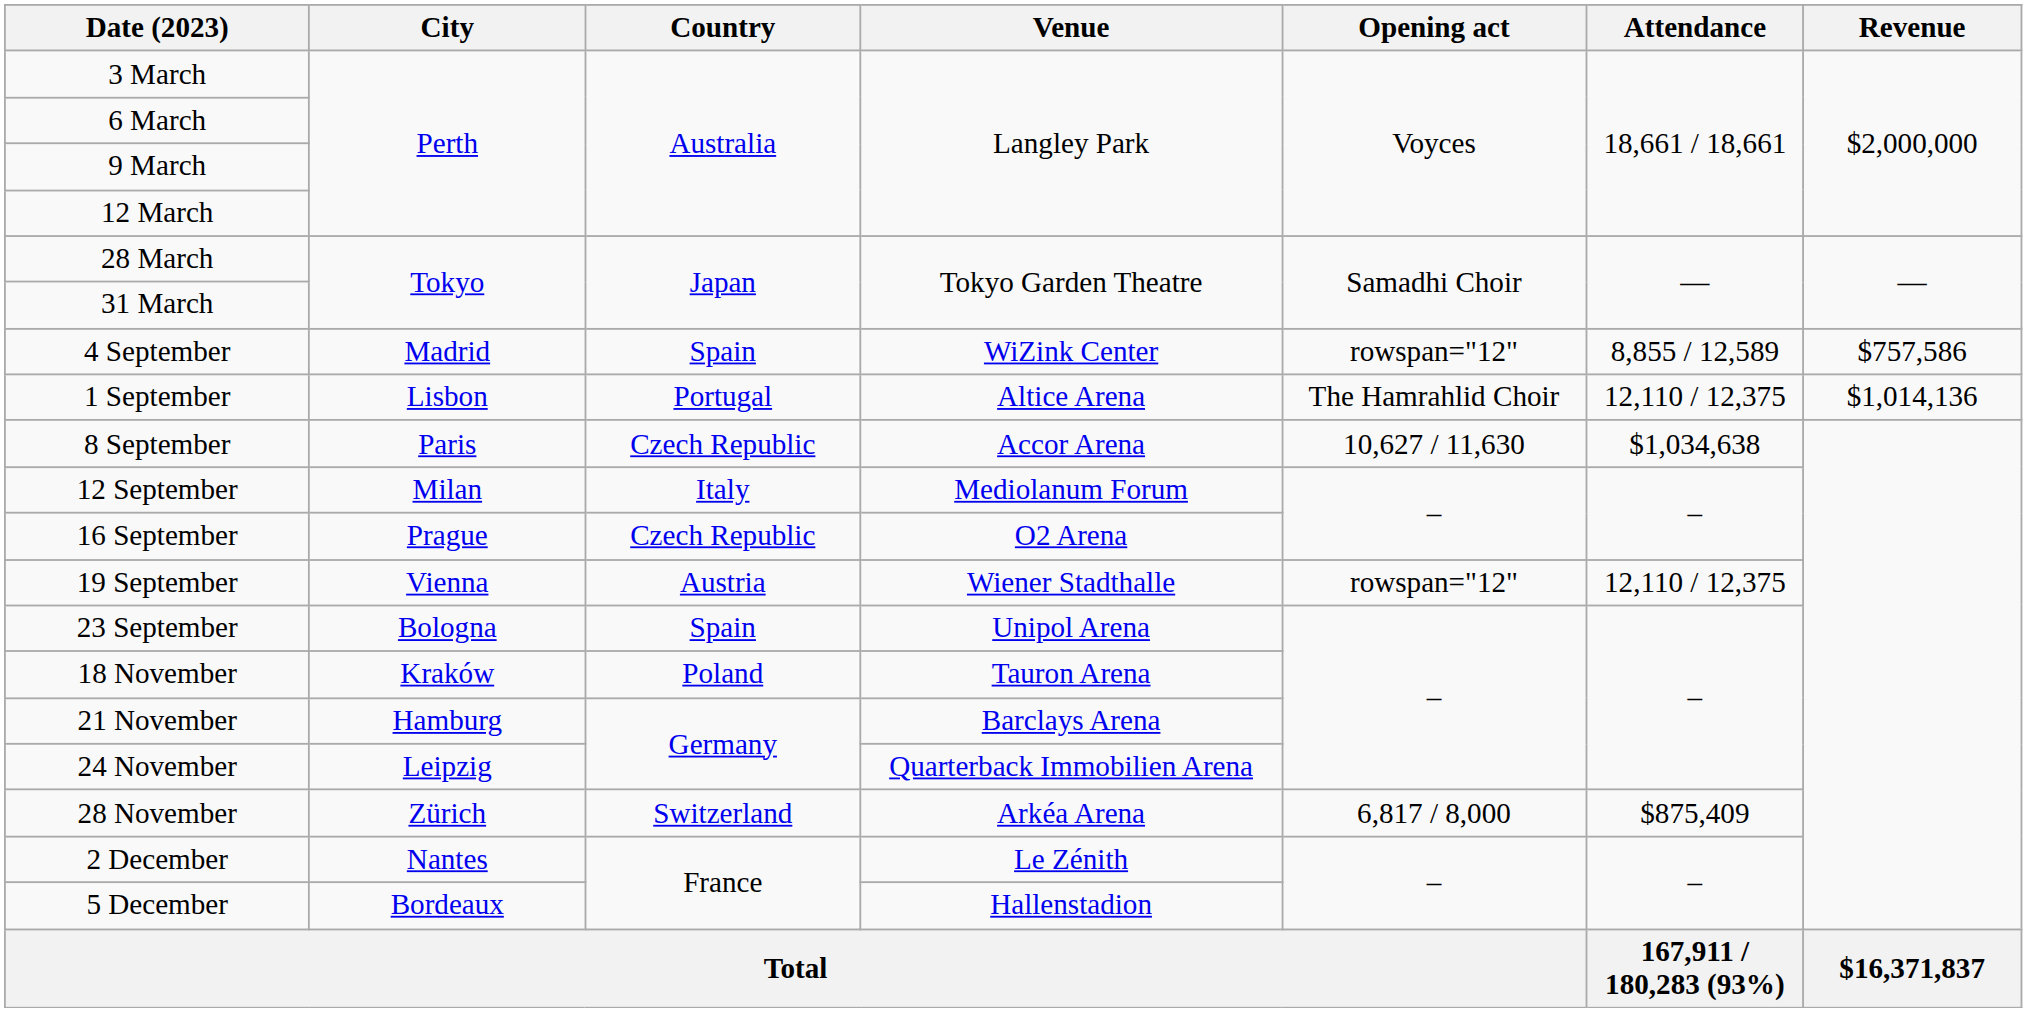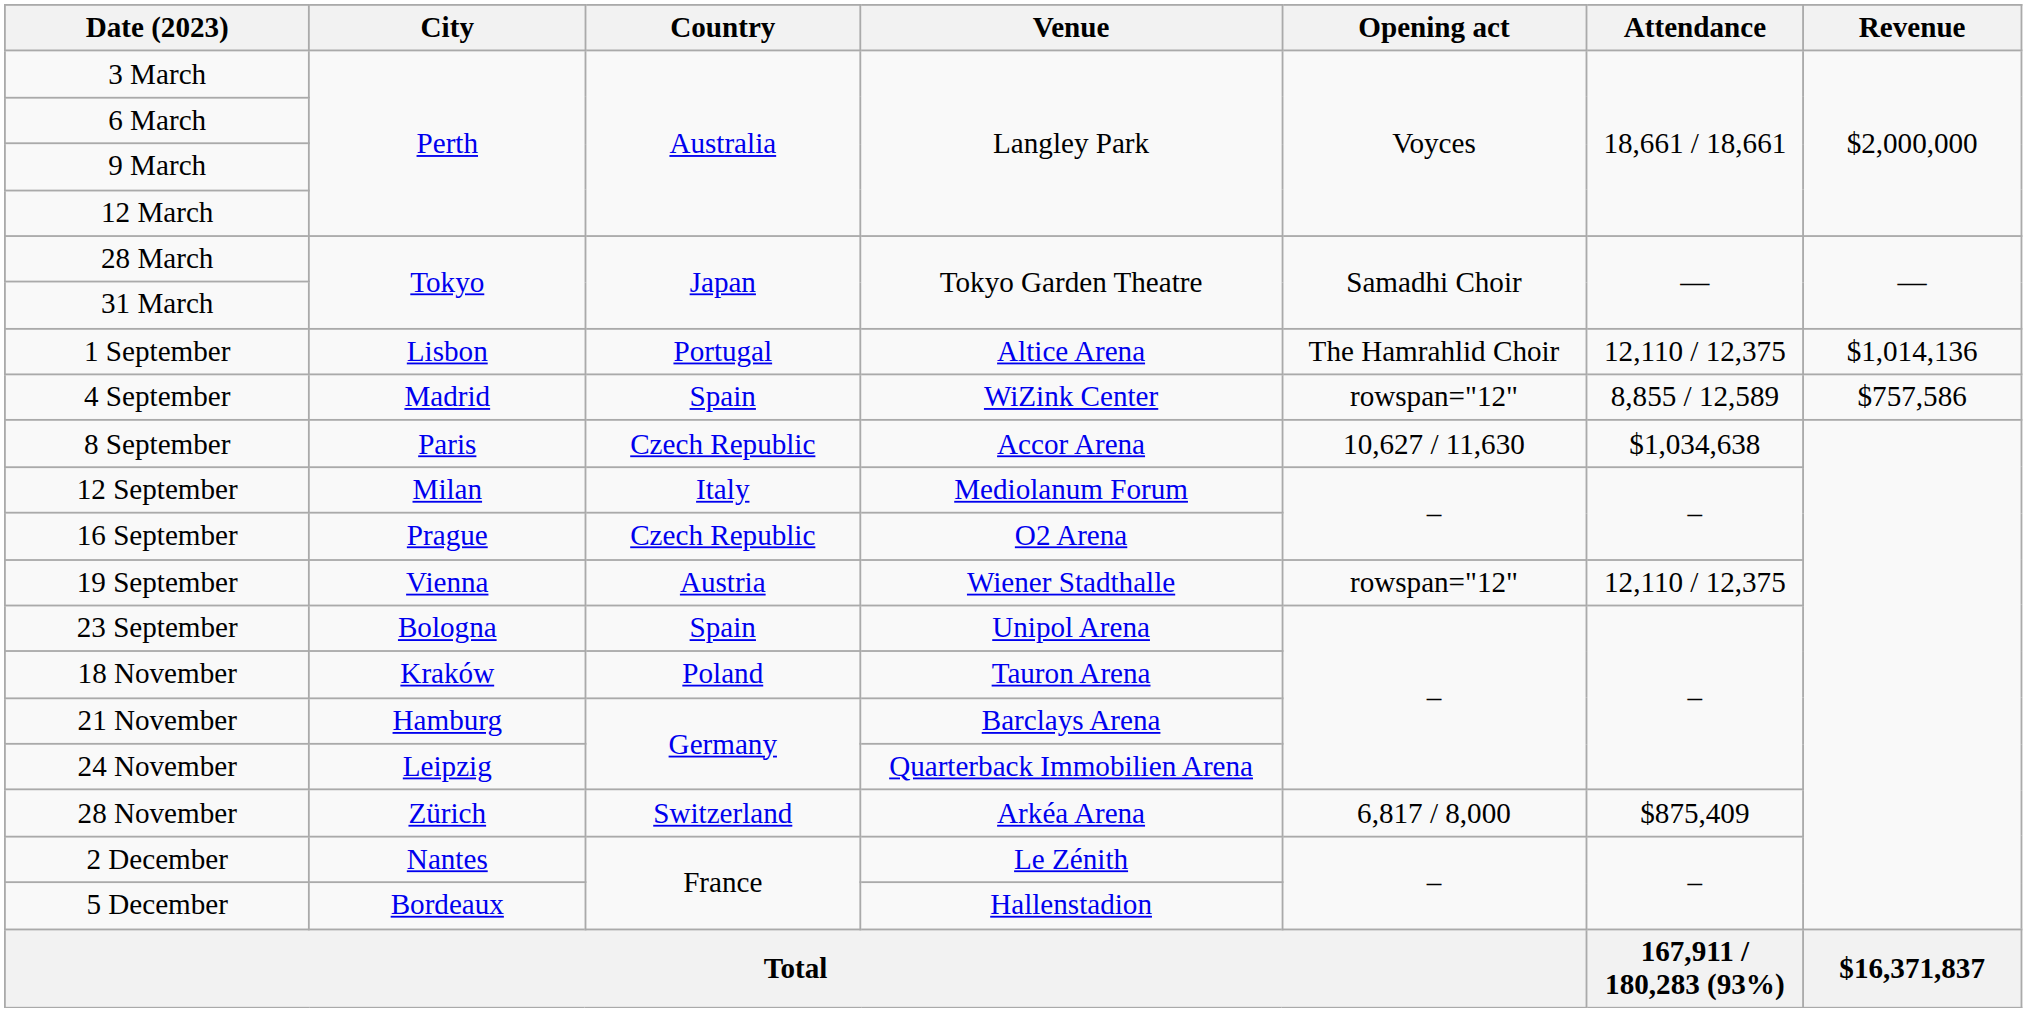rows swapped: (157, 397) <-> (157, 350)
